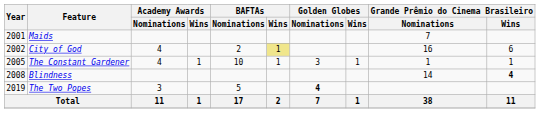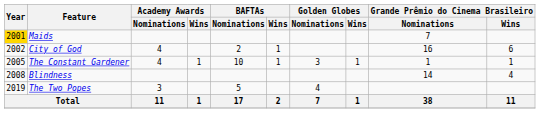(16, 37) no background -> (16, 37) gold background
(278, 50) khaki background -> (278, 50) no background
(511, 75) bold -> (511, 75) normal
(318, 88) bold -> (318, 88) normal
